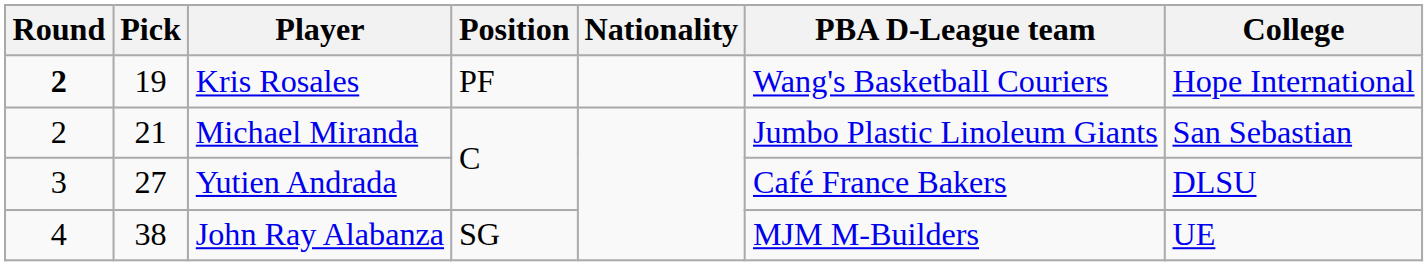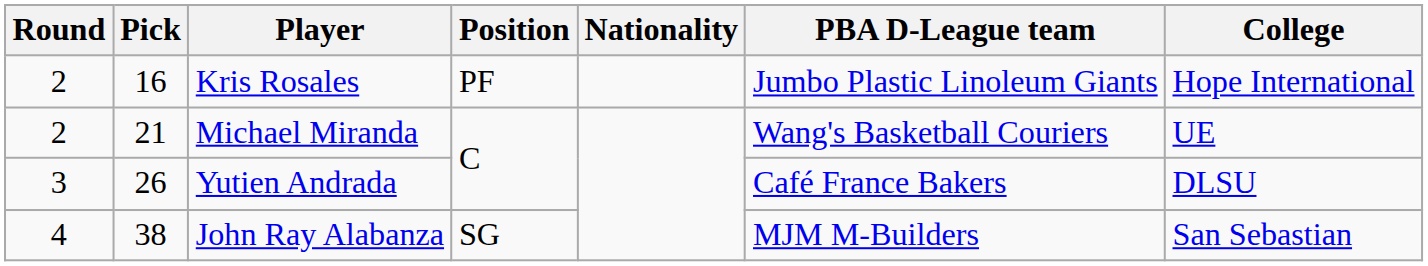(59, 81) bold -> (59, 81) normal
(151, 81) 19 -> (151, 81) 16
(931, 81) Wang's Basketball Couriers -> (955, 81) Jumbo Plastic Linoleum Giants
(955, 132) Jumbo Plastic Linoleum Giants -> (931, 132) Wang's Basketball Couriers
(1262, 132) San Sebastian -> (1194, 132) UE
(151, 183) 27 -> (151, 183) 26
(1194, 234) UE -> (1262, 234) San Sebastian
